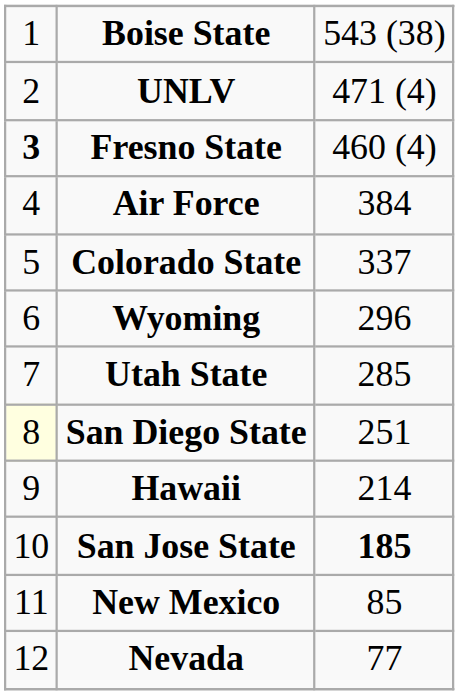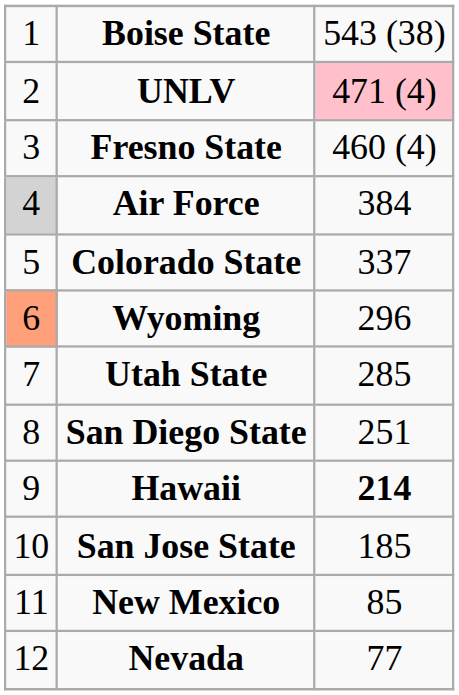(384, 90) no background -> (384, 90) pink background
(31, 147) bold -> (31, 147) normal
(31, 204) no background -> (31, 204) lightgrey background
(31, 317) no background -> (31, 317) lightsalmon background
(31, 431) lightyellow background -> (31, 431) no background
(384, 488) normal -> (384, 488) bold
(384, 545) bold -> (384, 545) normal
